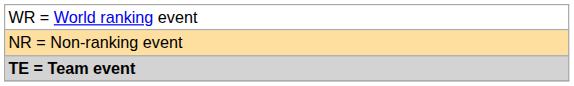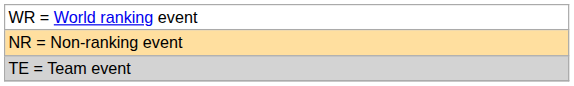(72, 68) bold -> (70, 68) normal
